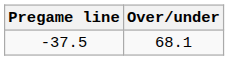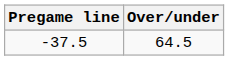(173, 43) 68.1 -> (173, 43) 64.5
